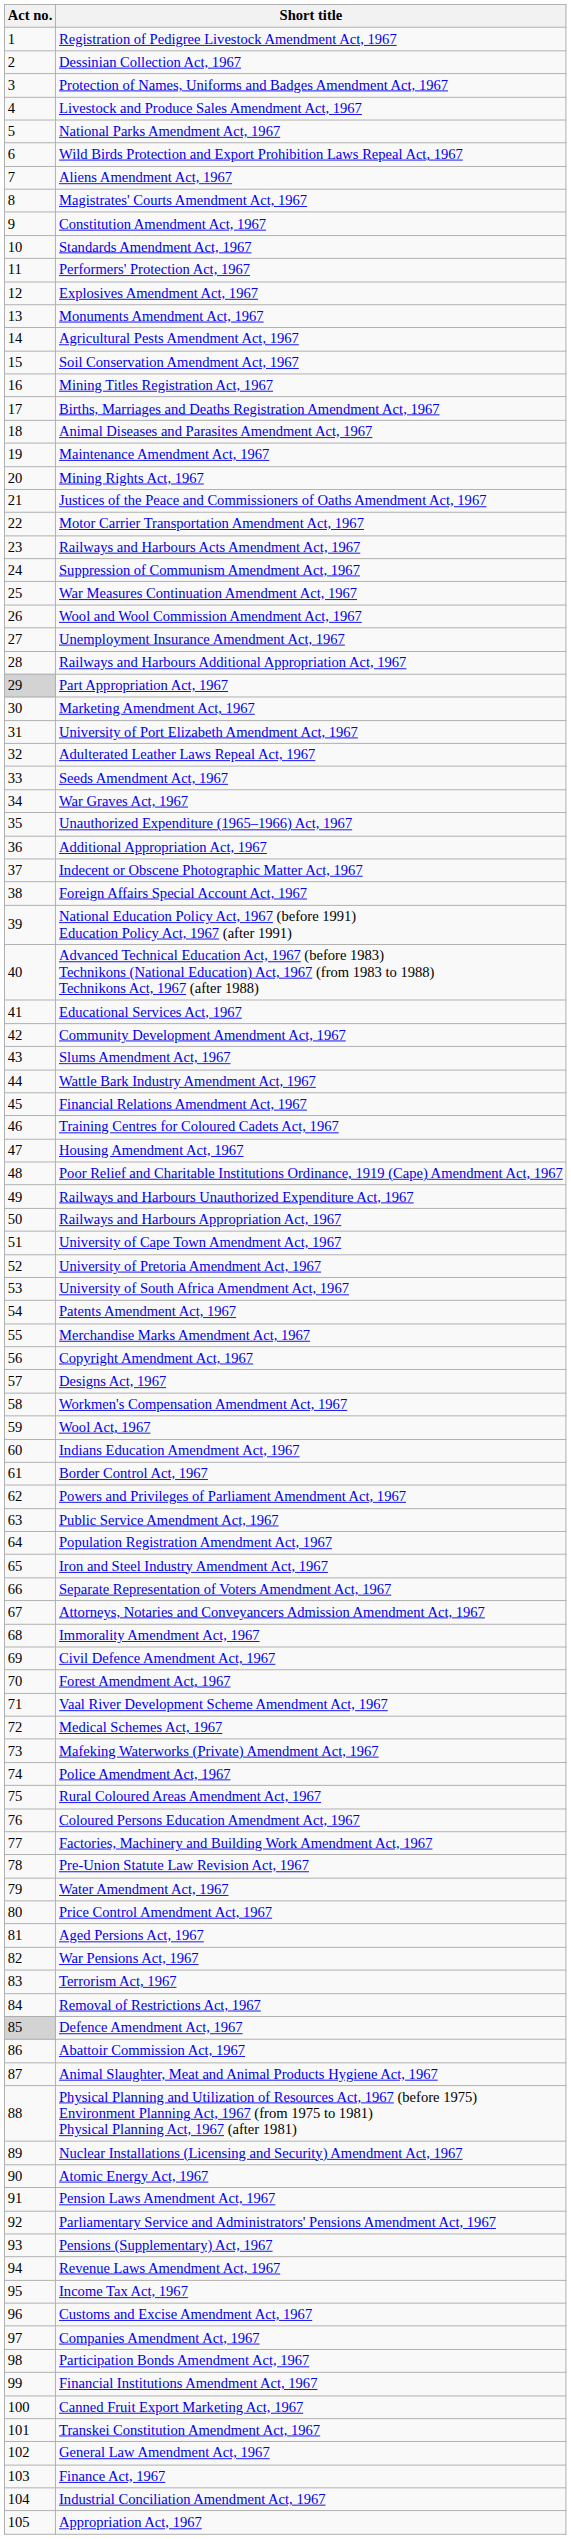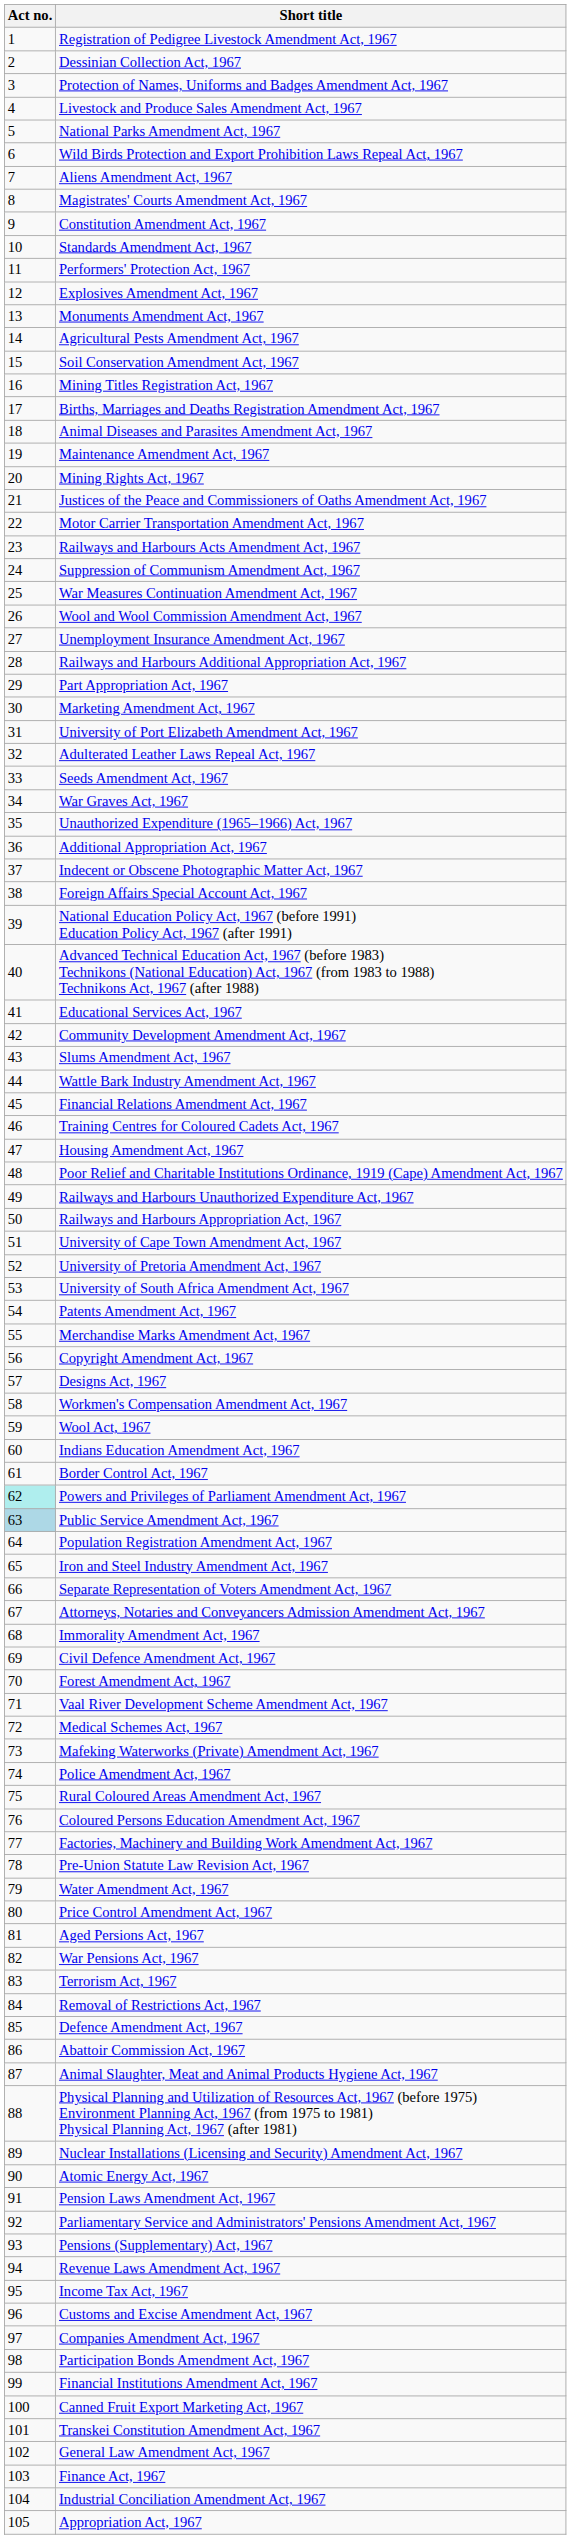(15, 685) lightgrey background -> (15, 685) no background
(15, 1496) no background -> (15, 1496) paleturquoise background
(15, 1519) no background -> (15, 1519) lightblue background
(15, 2027) lightgrey background -> (15, 2027) no background
